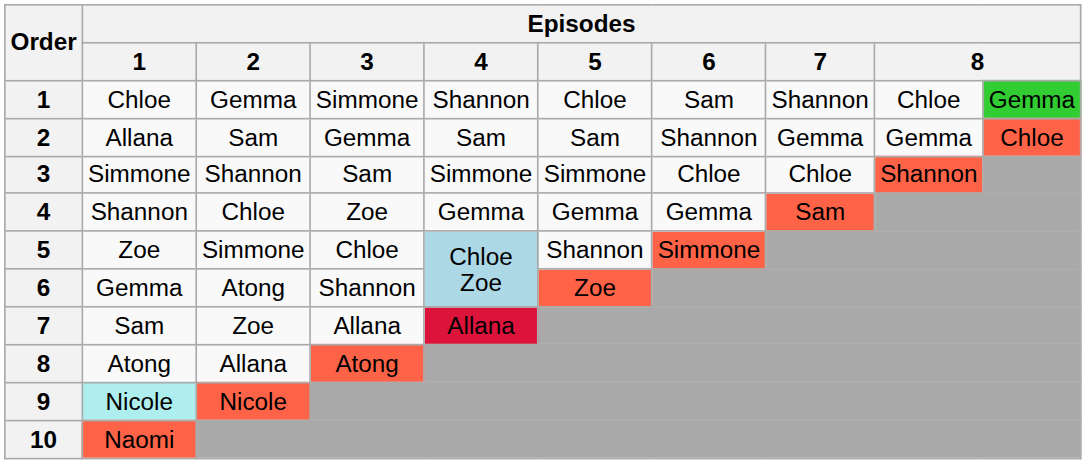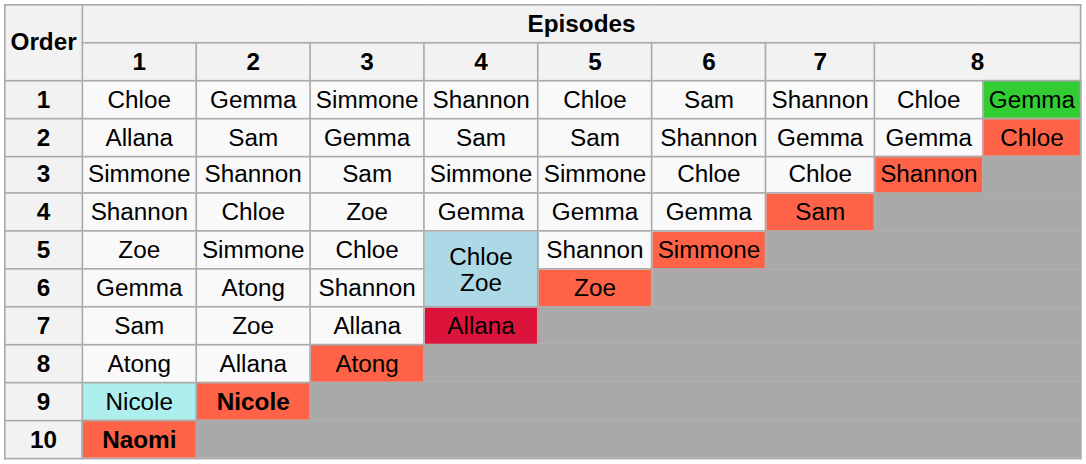(253, 401) normal -> (253, 401) bold
(139, 439) normal -> (139, 439) bold
